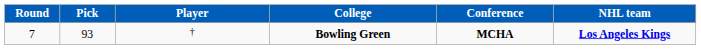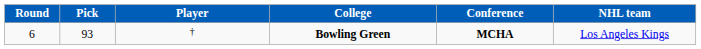(32, 33) 7 -> (32, 33) 6
(625, 33) bold -> (625, 33) normal
